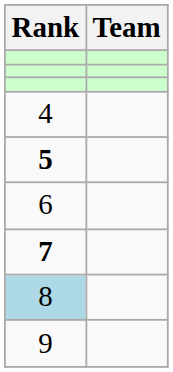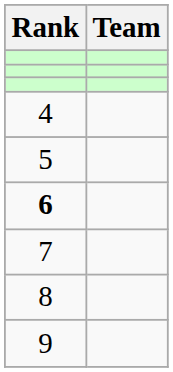(45, 159) bold -> (45, 159) normal
(45, 205) normal -> (45, 205) bold
(45, 251) bold -> (45, 251) normal
(45, 297) lightblue background -> (45, 297) no background
